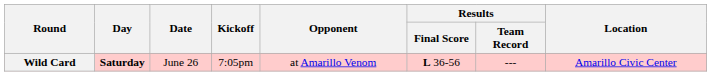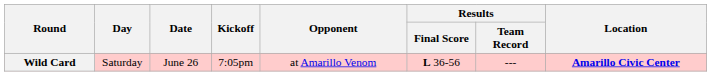(122, 62) bold -> (122, 62) normal
(626, 62) normal -> (626, 62) bold
